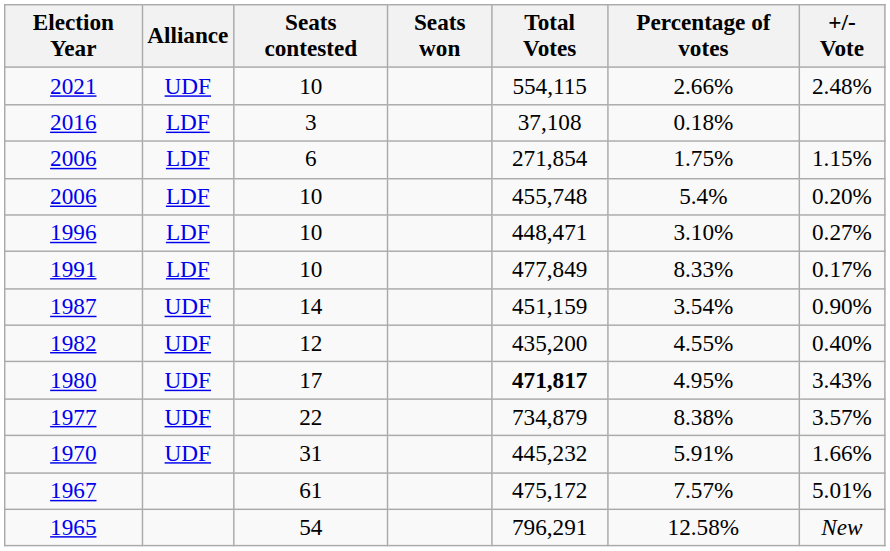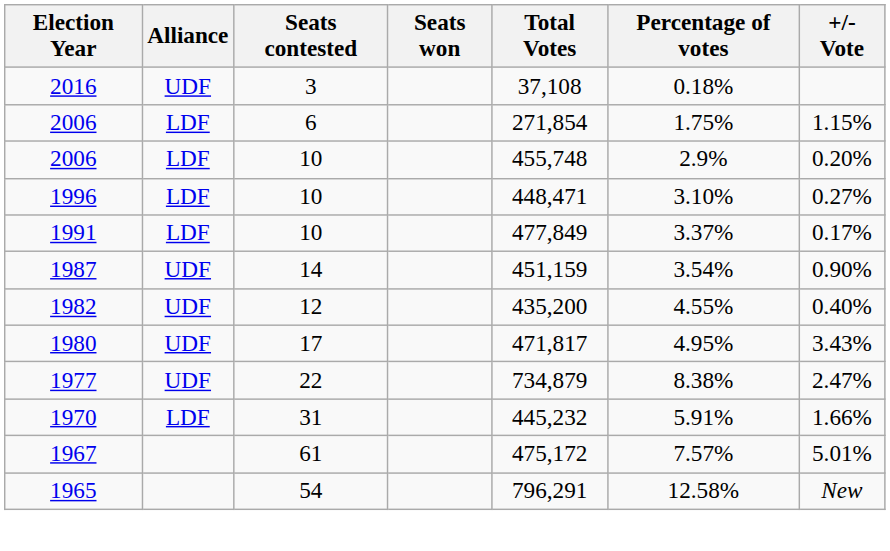- row: (73, 85)
(188, 122) LDF -> (188, 85) UDF
(703, 196) 5.4% -> (703, 159) 2.9%
(703, 269) 8.33% -> (703, 232) 3.37%
(550, 380) bold -> (550, 343) normal
(842, 416) 3.57% -> (842, 380) 2.47%
(188, 453) UDF -> (188, 416) LDF
